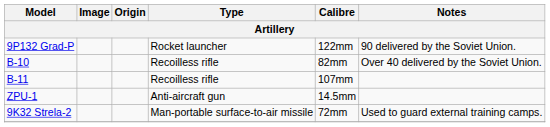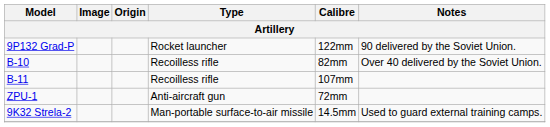(337, 96) 14.5mm -> (333, 96) 72mm
(333, 113) 72mm -> (337, 113) 14.5mm
